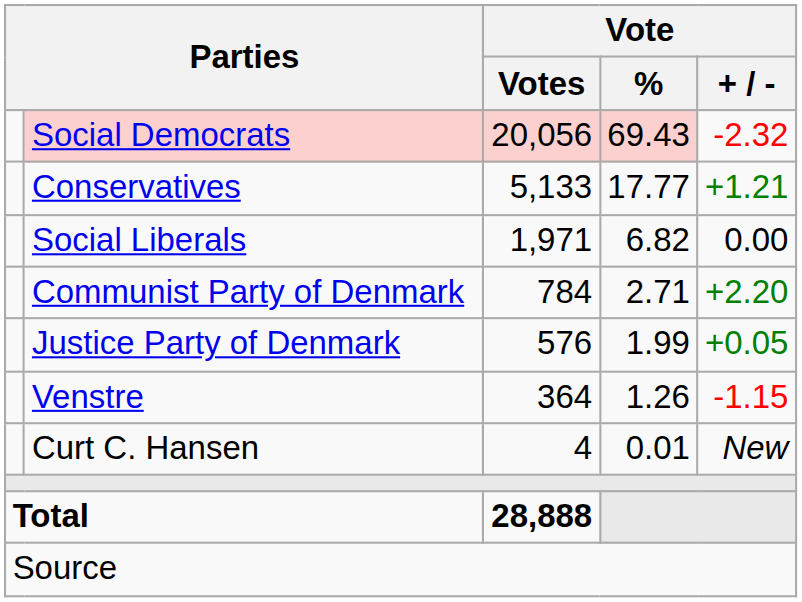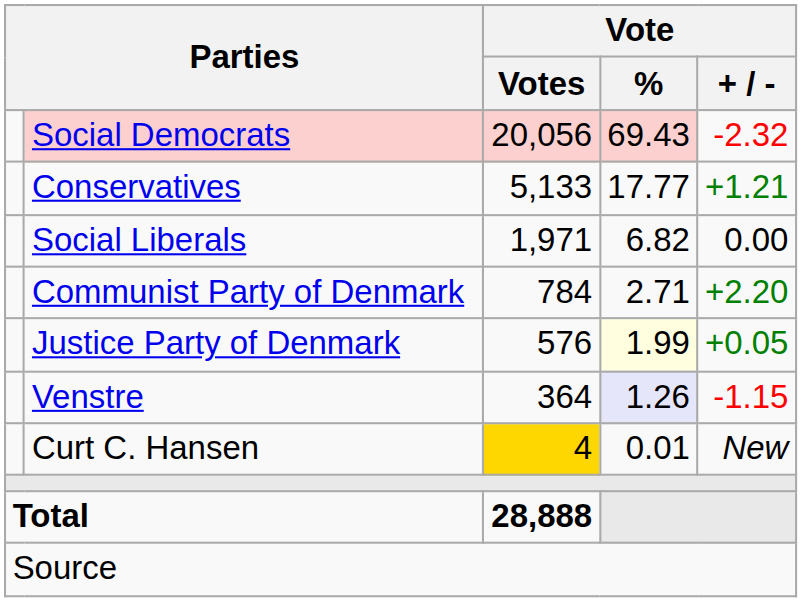(658, 344) no background -> (658, 344) lightyellow background
(658, 396) no background -> (658, 396) lavender background
(583, 448) no background -> (583, 448) gold background
